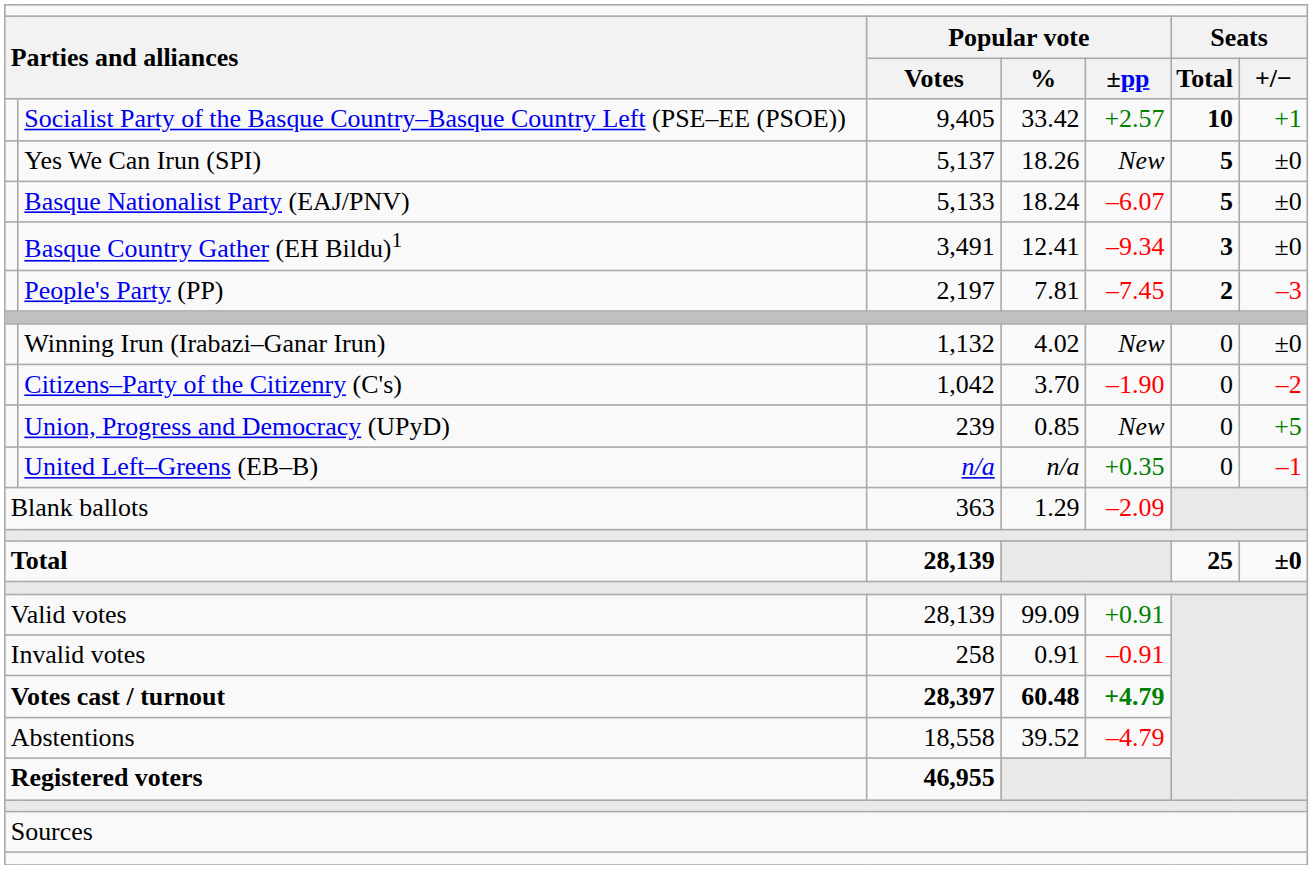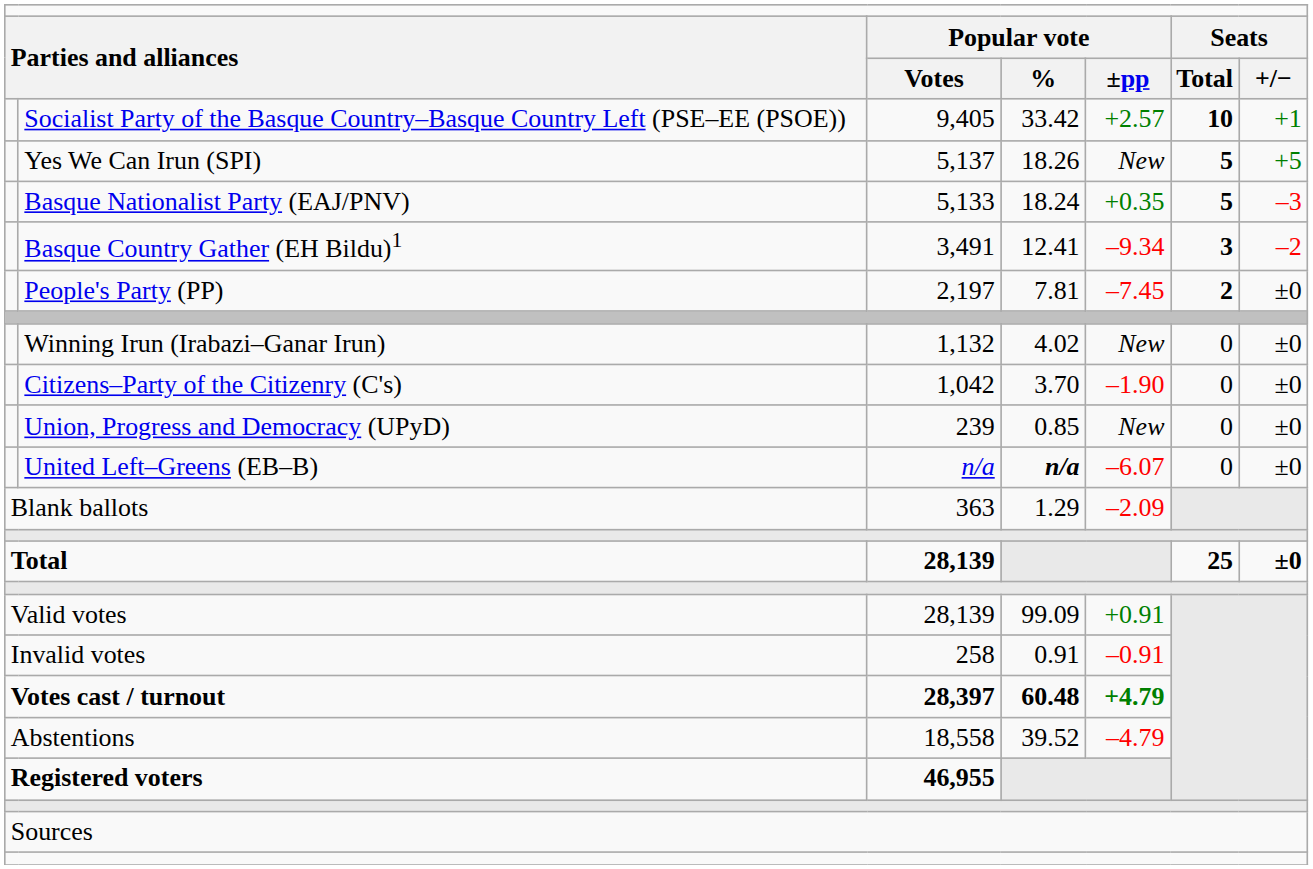(1288, 160) ±0 -> (1288, 160) +5
(1135, 201) –6.07 -> (1134, 201) +0.35
(1288, 201) ±0 -> (1289, 201) –3
(1288, 246) ±0 -> (1289, 246) –2
(1289, 290) –3 -> (1288, 290) ±0
(1289, 384) –2 -> (1288, 384) ±0
(1288, 425) +5 -> (1288, 425) ±0
(1063, 467) normal -> (1062, 467) bold
(1134, 467) +0.35 -> (1135, 467) –6.07
(1289, 467) –1 -> (1288, 467) ±0
